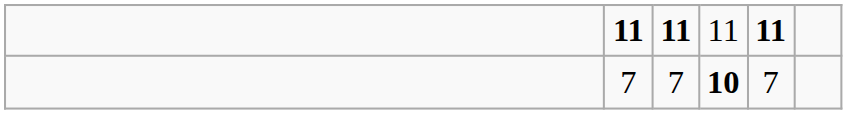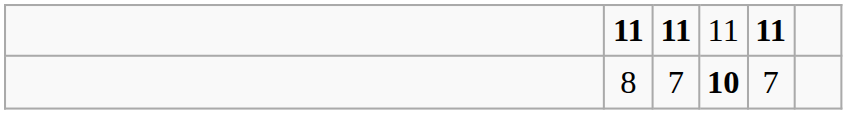(628, 81) 7 -> (628, 81) 8
